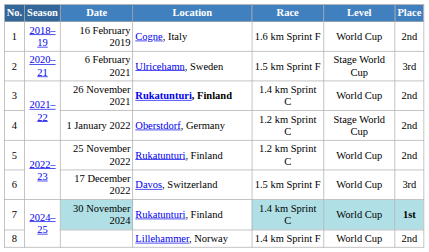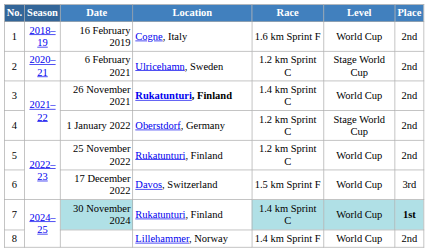(288, 66) 1.5 km Sprint F -> (288, 66) 1.2 km Sprint C
(409, 66) 3rd -> (409, 66) 2nd
